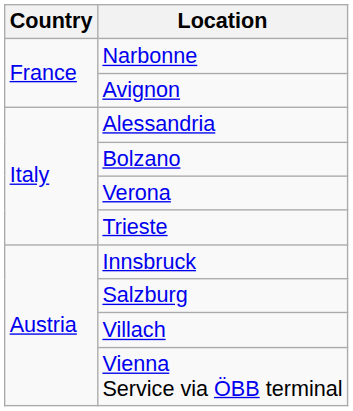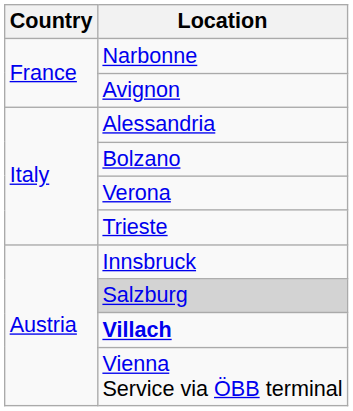(145, 295) no background -> (145, 295) lightgrey background
(134, 329) normal -> (137, 329) bold
